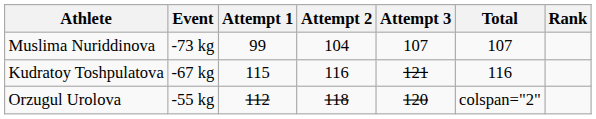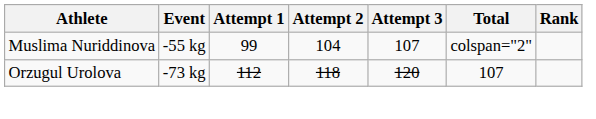(193, 45) -73 kg -> (184, 45) -55 kg
(500, 45) 107 -> (491, 45) colspan="2"
- row: (86, 73)
(193, 100) -55 kg -> (184, 73) -73 kg
(500, 100) colspan="2" -> (491, 73) 107
